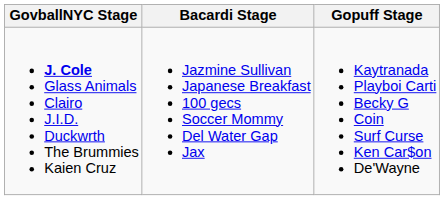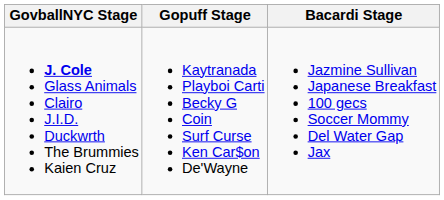columns swapped: (377, 16) <-> (228, 16)
